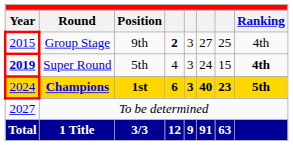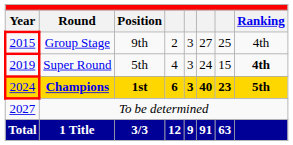(174, 42) bold -> (174, 42) normal
(22, 65) bold -> (22, 65) normal
